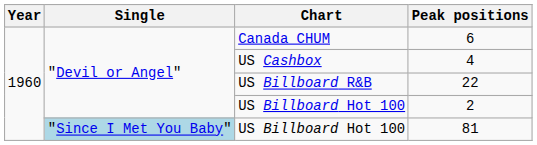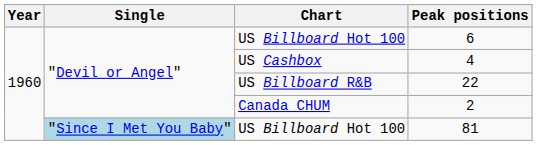(284, 39) Canada CHUM -> (322, 39) US Billboard Hot 100
(322, 107) US Billboard Hot 100 -> (284, 107) Canada CHUM
